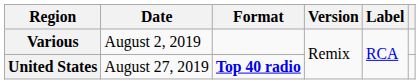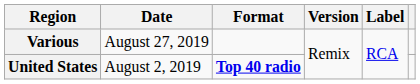(153, 41) August 2, 2019 -> (157, 41) August 27, 2019
(157, 66) August 27, 2019 -> (153, 66) August 2, 2019
